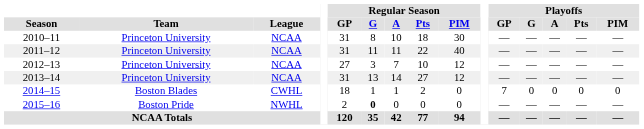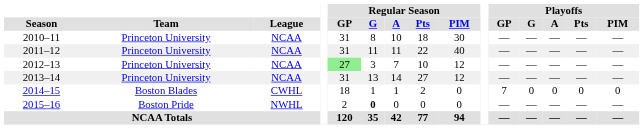(345, 64) no background -> (345, 64) lightgreen background
